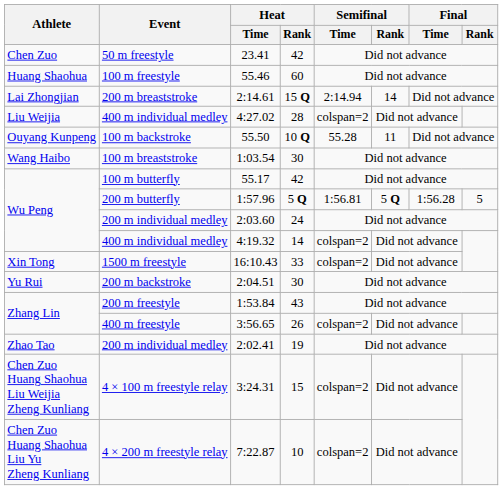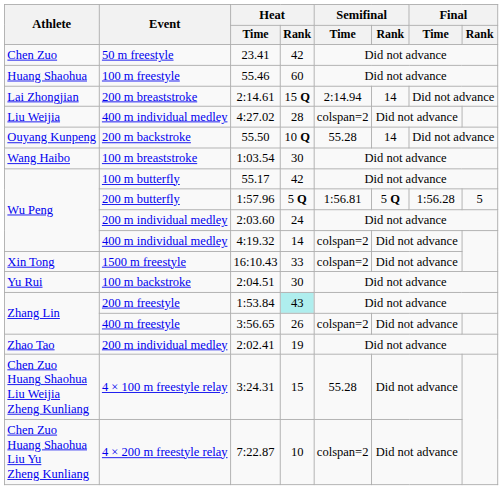(146, 138) 100 m backstroke -> (146, 138) 200 m backstroke
(390, 138) 11 -> (390, 138) 14
(146, 282) 200 m backstroke -> (146, 282) 100 m backstroke
(297, 303) no background -> (297, 303) paleturquoise background
(343, 387) colspan=2 -> (343, 387) 55.28
